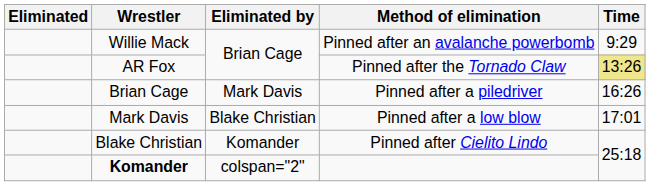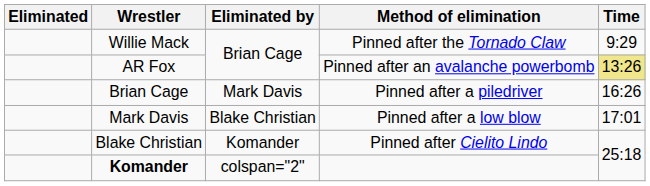(459, 42) Pinned after an avalanche powerbomb -> (459, 42) Pinned after the Tornado Claw
(459, 67) Pinned after the Tornado Claw -> (459, 67) Pinned after an avalanche powerbomb
